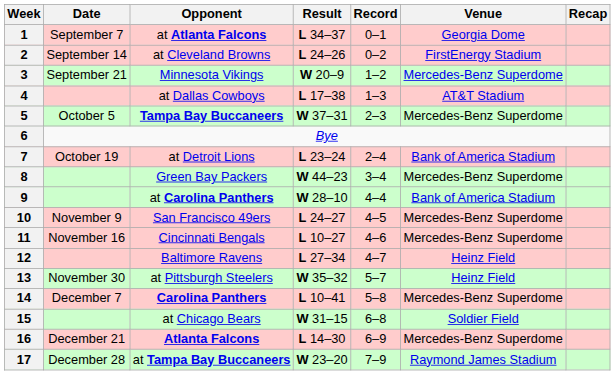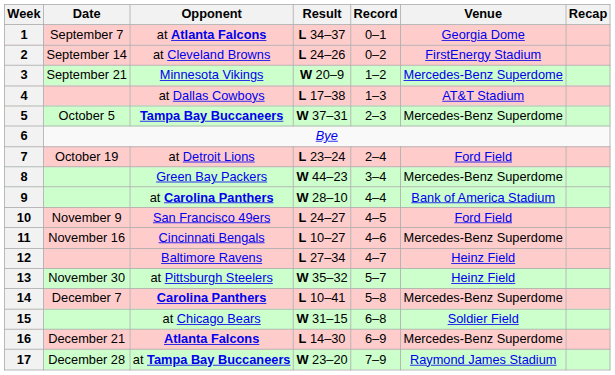(483, 156) Bank of America Stadium -> (483, 156) Ford Field
(483, 217) Mercedes-Benz Superdome -> (483, 217) Ford Field
